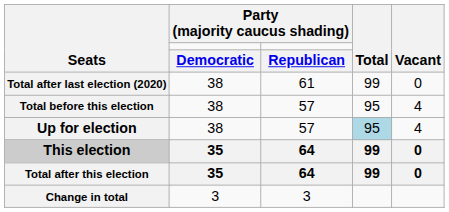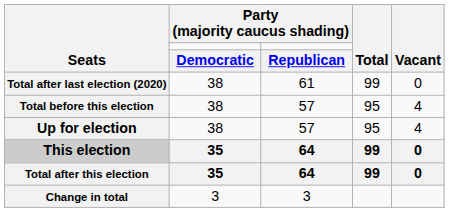(372, 128) lightblue background -> (372, 128) no background
